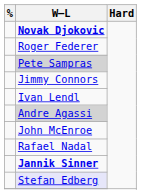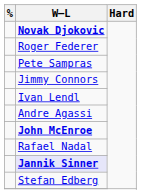(55, 63) lightgrey background -> (55, 63) no background
(55, 113) lightgrey background -> (55, 113) no background
(55, 130) normal -> (55, 130) bold
(58, 164) no background -> (58, 164) lavender background
(58, 180) lavender background -> (58, 180) no background
